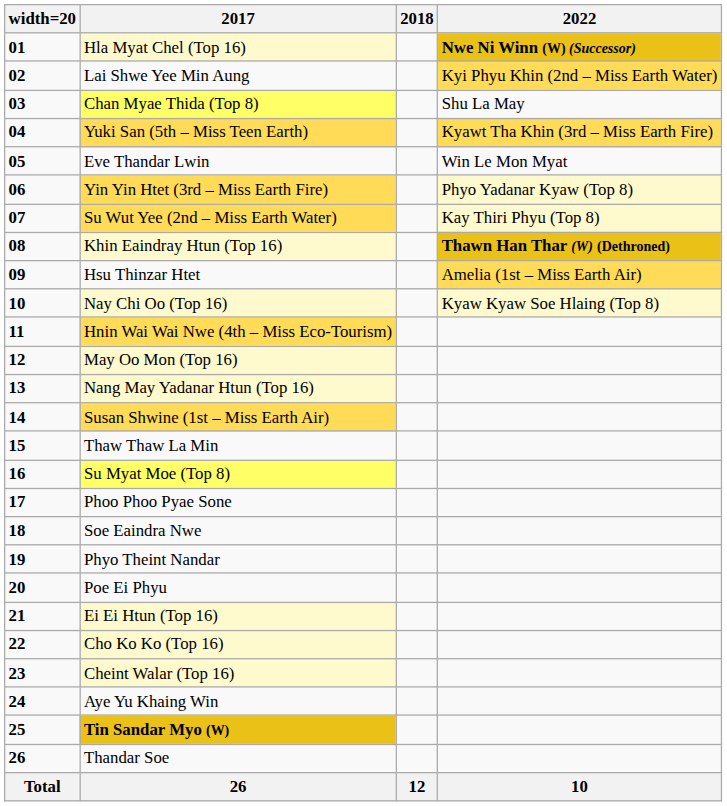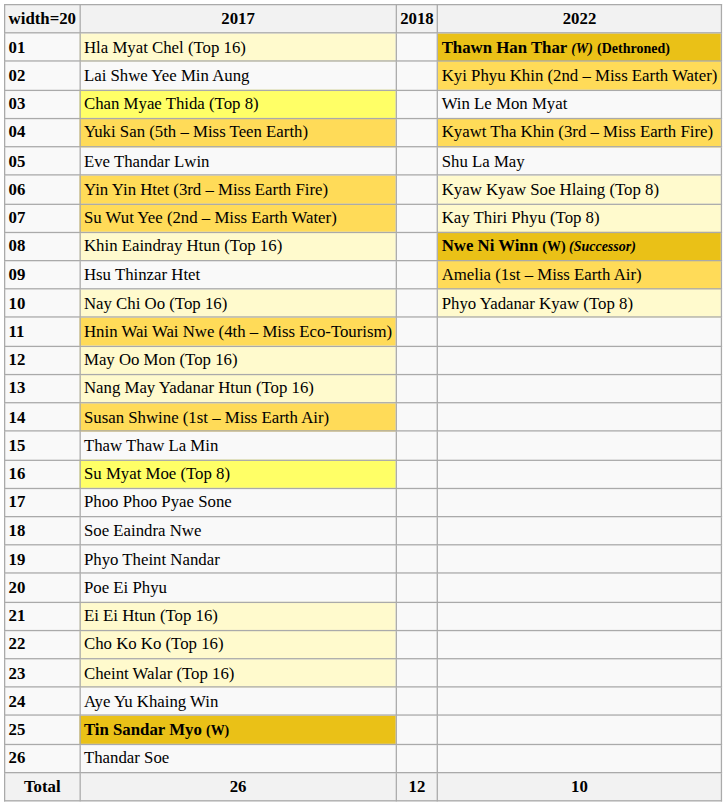(539, 47) Nwe Ni Winn (W) (Successor) -> (556, 47) Thawn Han Thar (W) (Dethroned)
(483, 104) Shu La May -> (504, 104) Win Le Mon Myat
(504, 161) Win Le Mon Myat -> (483, 161) Shu La May
(537, 189) Phyo Yadanar Kyaw (Top 8) -> (550, 189) Kyaw Kyaw Soe Hlaing (Top 8)
(556, 246) Thawn Han Thar (W) (Dethroned) -> (539, 246) Nwe Ni Winn (W) (Successor)
(550, 303) Kyaw Kyaw Soe Hlaing (Top 8) -> (537, 303) Phyo Yadanar Kyaw (Top 8)
